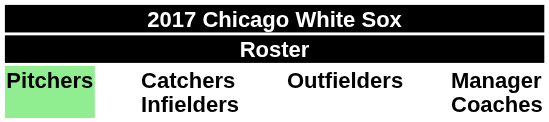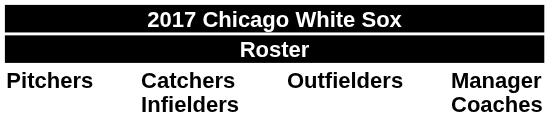(50, 80) lightgreen background -> (50, 80) no background
